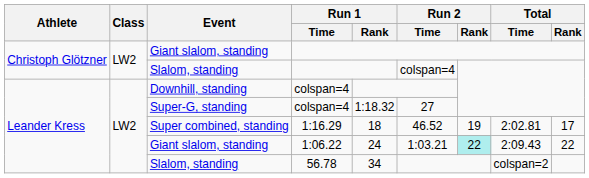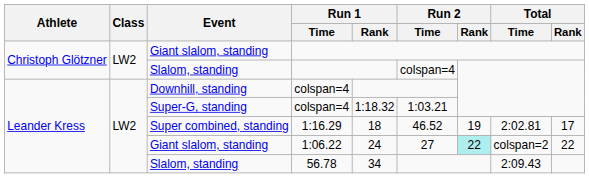(428, 108) 27 -> (428, 108) 1:03.21
(428, 145) 1:03.21 -> (428, 145) 27
(521, 145) 2:09.43 -> (521, 145) colspan=2
(521, 164) colspan=2 -> (521, 164) 2:09.43
